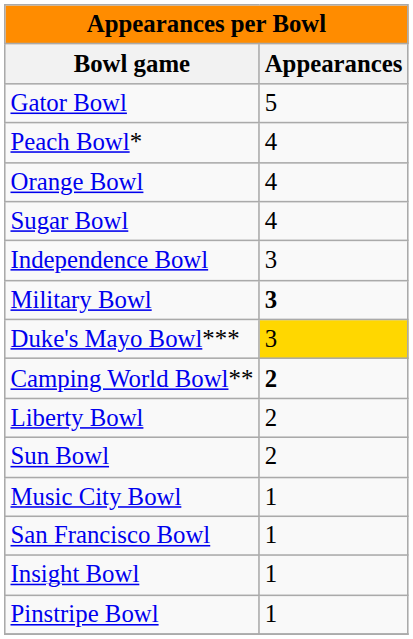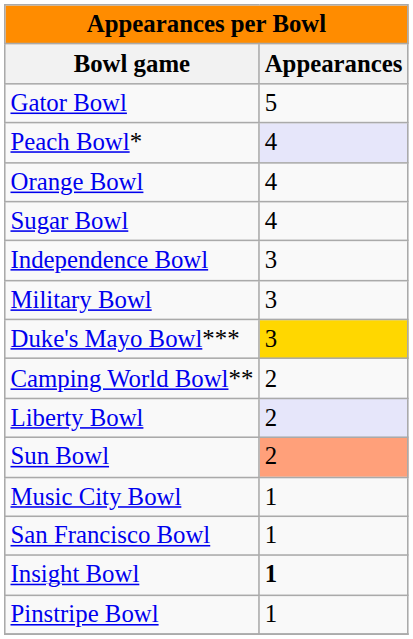(271, 142) no background -> (271, 142) lavender background
(271, 299) bold -> (271, 299) normal
(271, 378) bold -> (271, 378) normal
(271, 417) no background -> (271, 417) lavender background
(271, 456) no background -> (271, 456) lightsalmon background
(271, 574) normal -> (271, 574) bold
